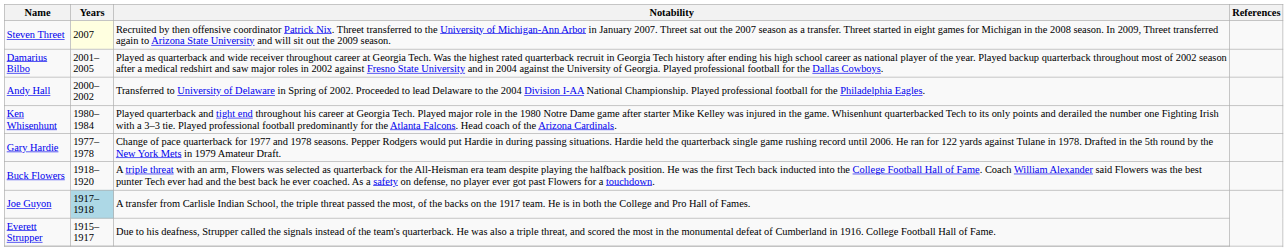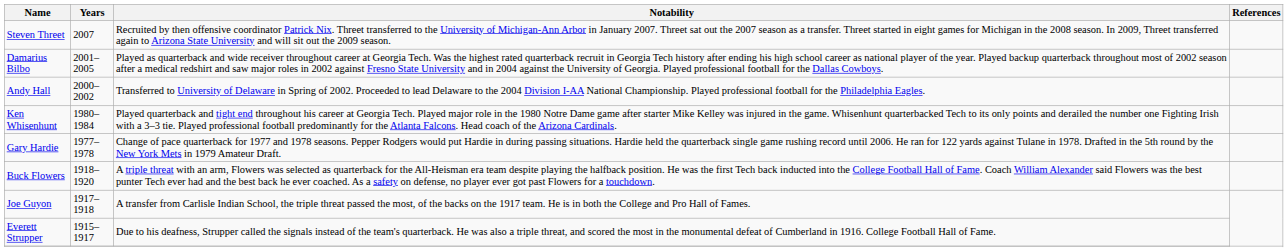(84, 35) lightyellow background -> (84, 35) no background
(86, 204) lightblue background -> (86, 204) no background
